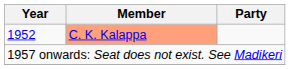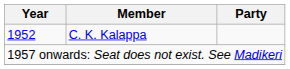(108, 34) lightsalmon background -> (108, 34) no background
